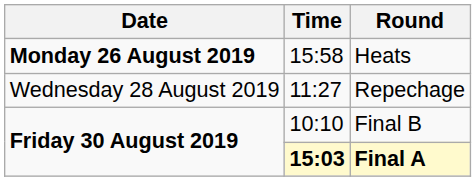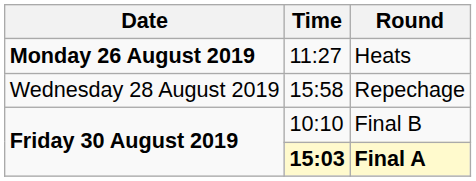(316, 55) 15:58 -> (316, 55) 11:27
(316, 90) 11:27 -> (316, 90) 15:58
